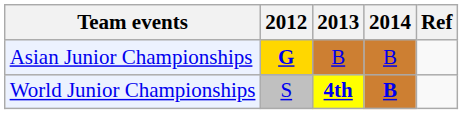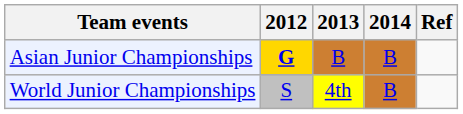(338, 91) bold -> (338, 91) normal
(390, 91) bold -> (390, 91) normal
